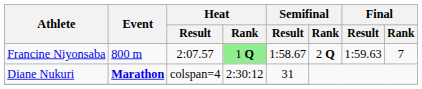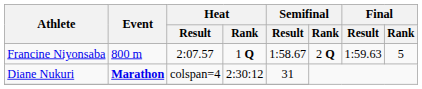(245, 54) lightgreen background -> (245, 54) no background
(401, 54) 7 -> (401, 54) 5
